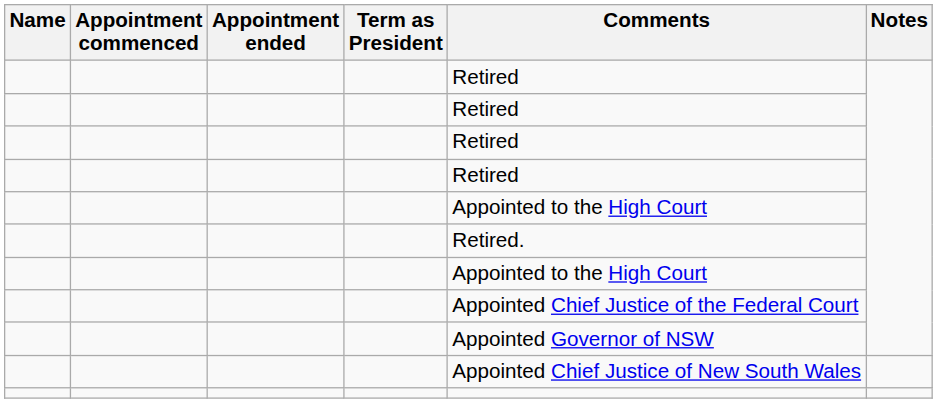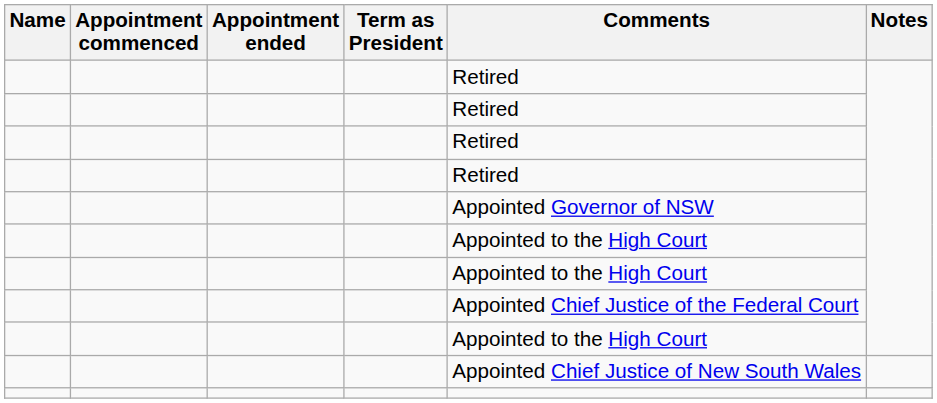(580, 207) Appointed to the High Court -> (583, 207) Appointed Governor of NSW
(488, 240) Retired. -> (580, 240) Appointed to the High Court
(583, 338) Appointed Governor of NSW -> (580, 338) Appointed to the High Court
